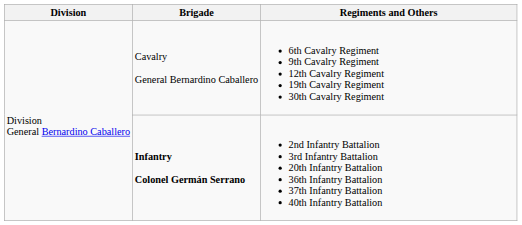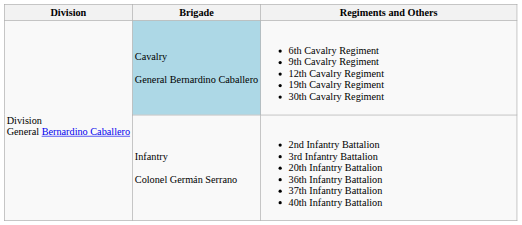(197, 67) no background -> (197, 67) lightblue background
(190, 167) bold -> (186, 167) normal
